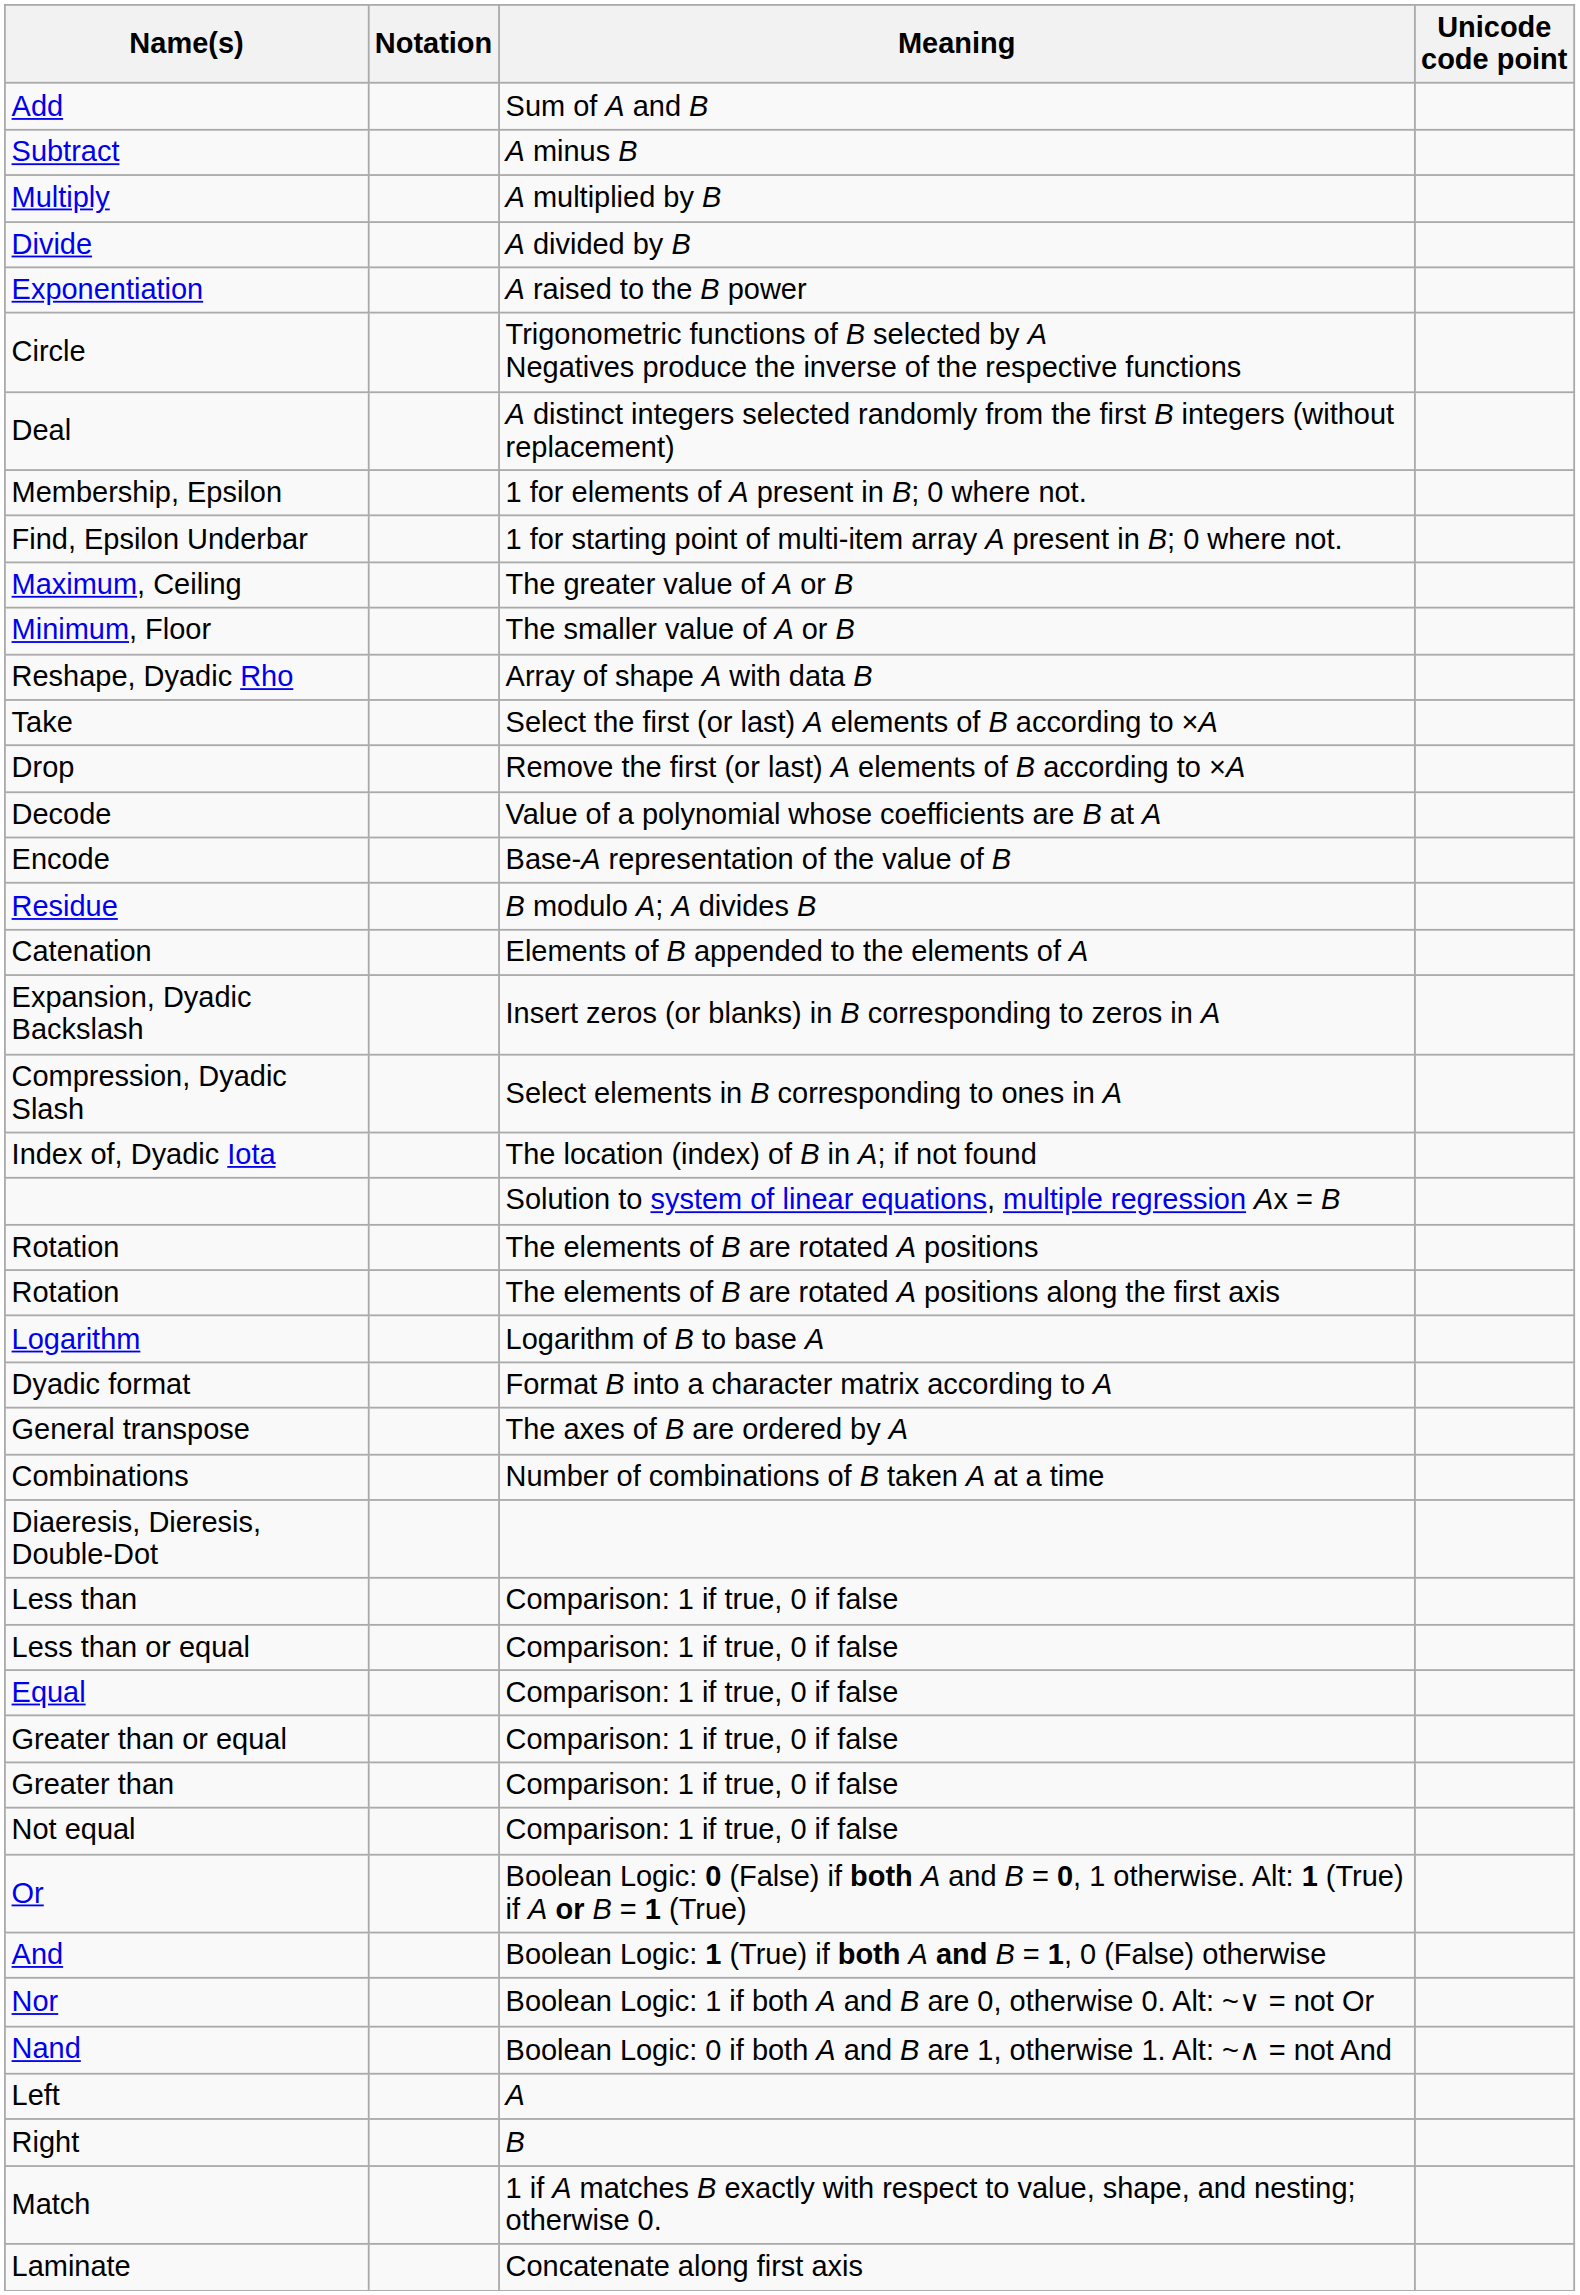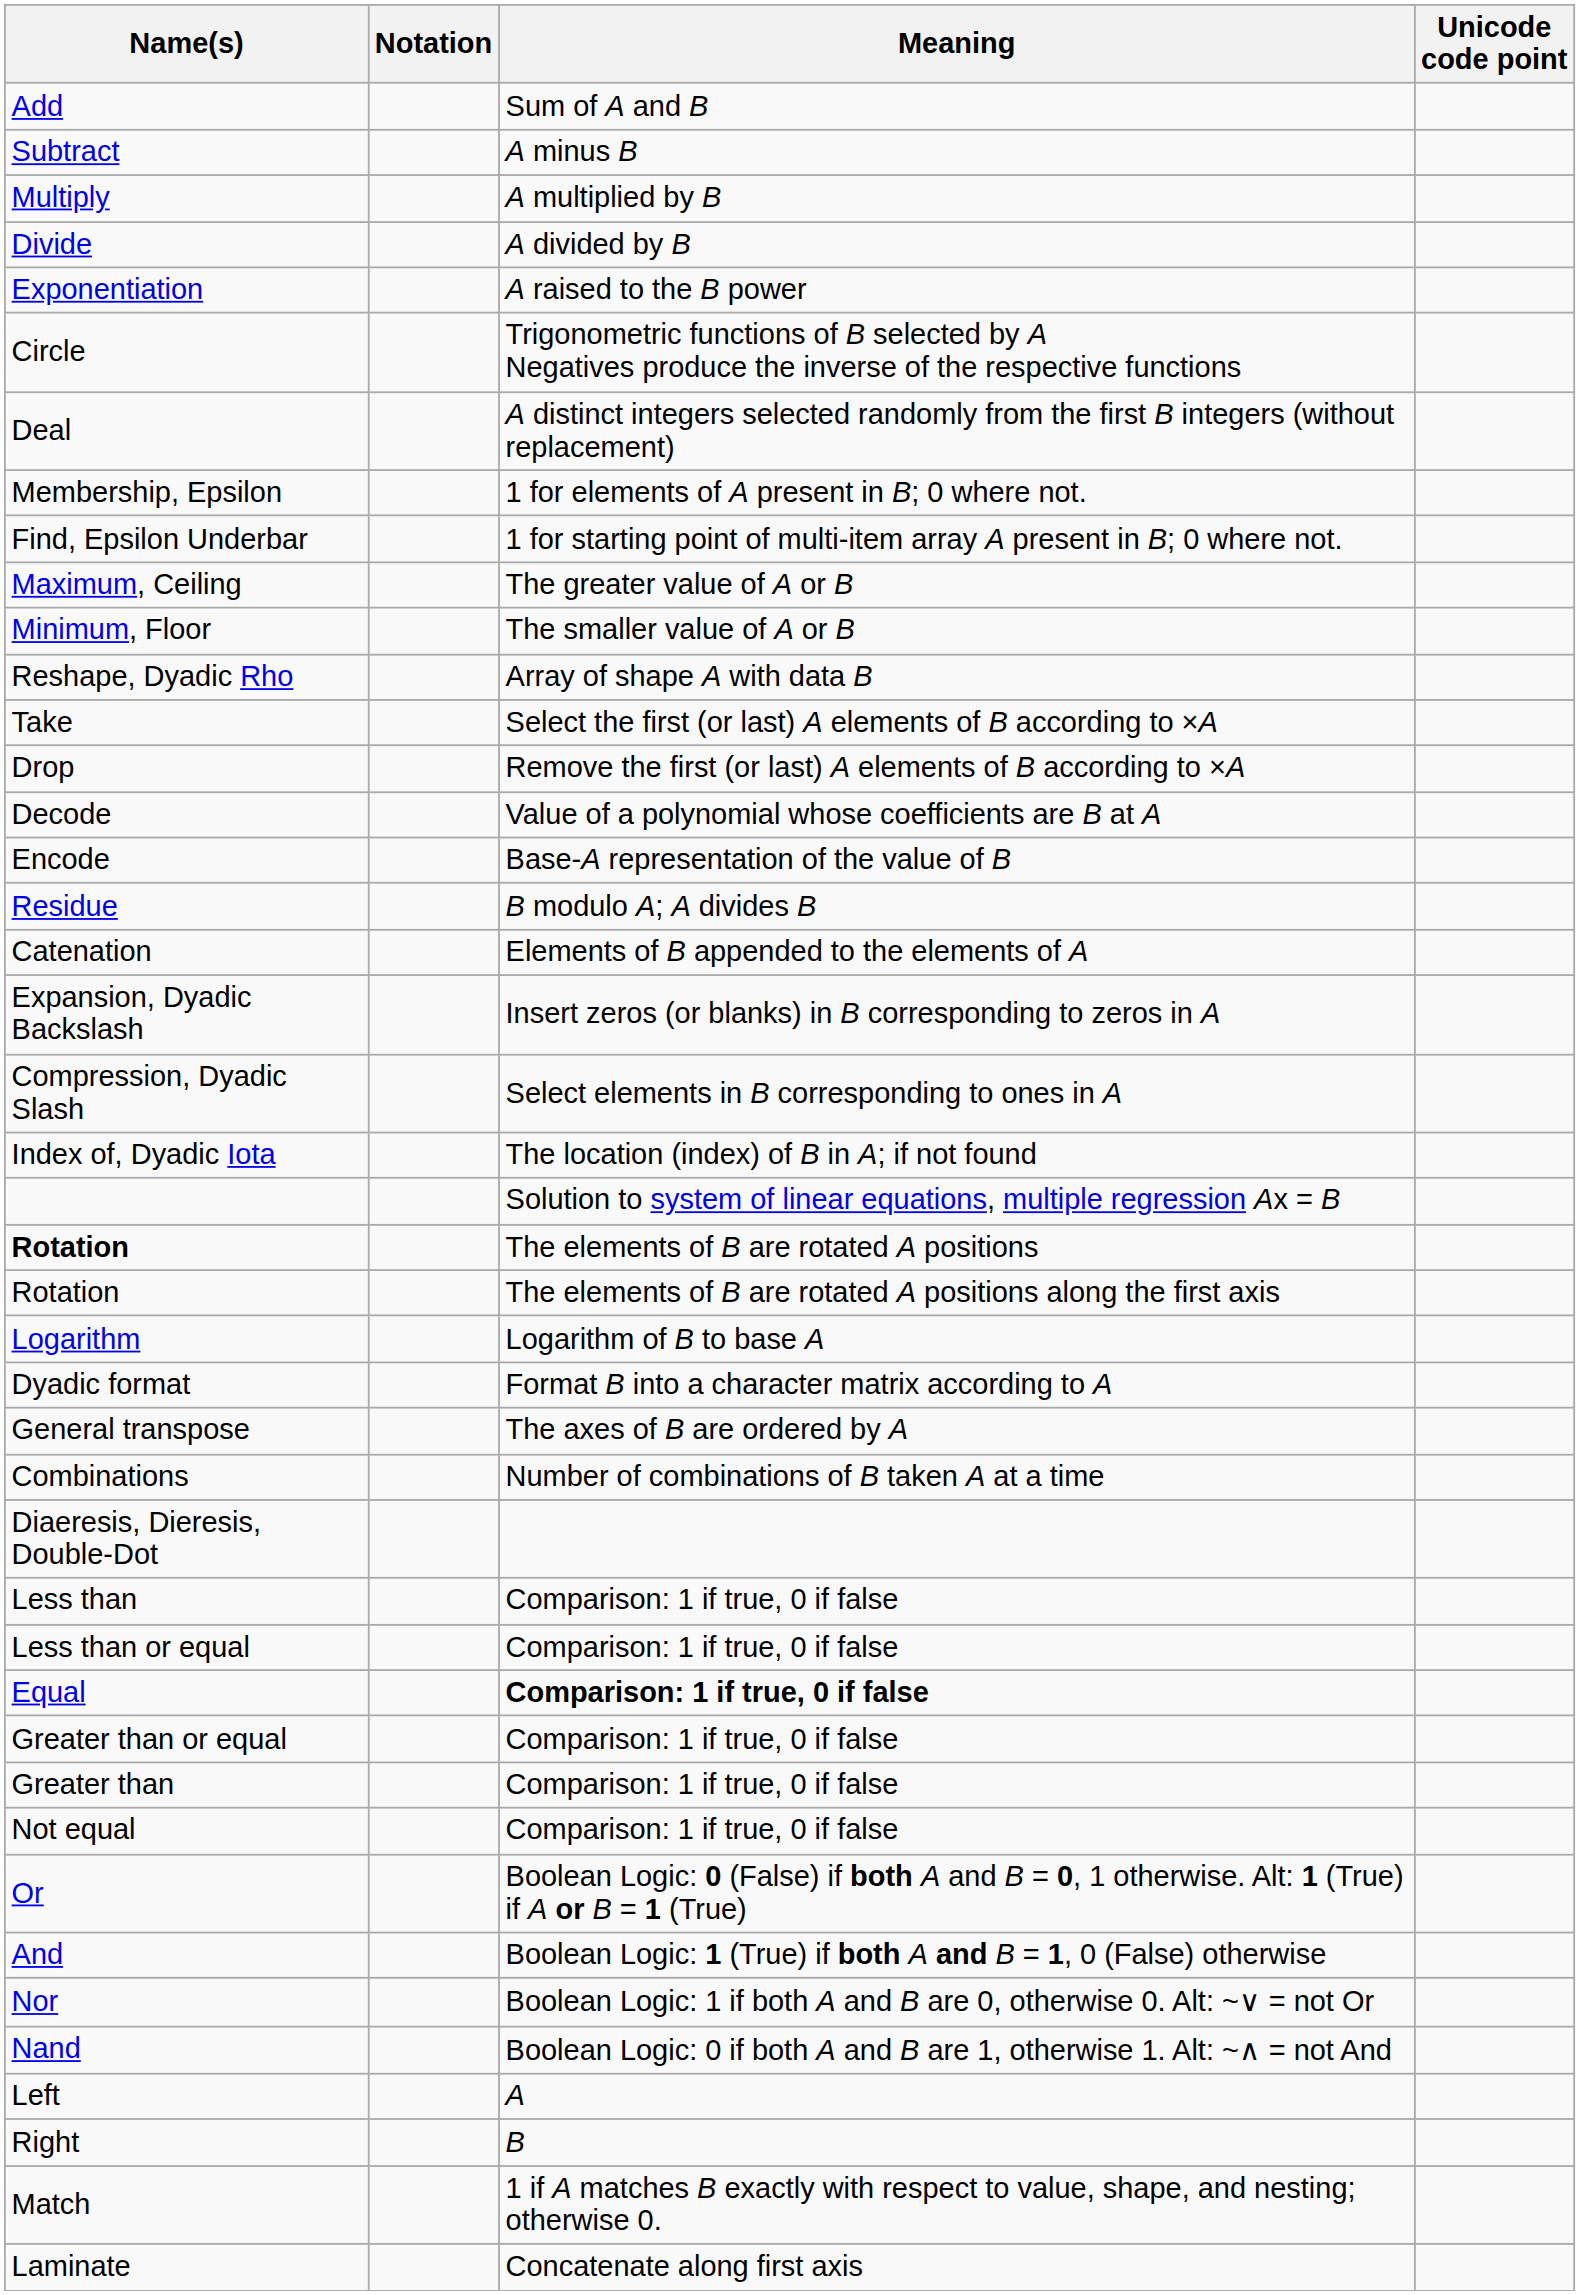(66, 1246) normal -> (70, 1246) bold
(702, 1692) normal -> (717, 1692) bold
